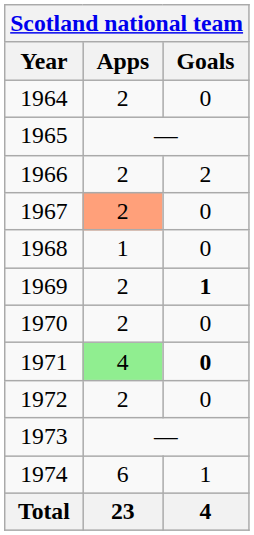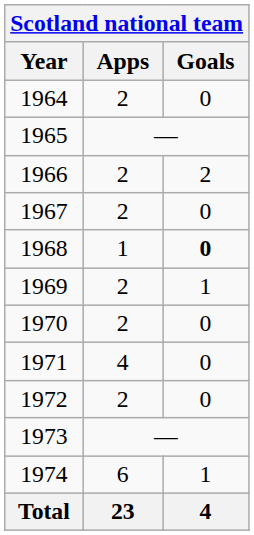(123, 211) lightsalmon background -> (123, 211) no background
(206, 248) normal -> (206, 248) bold
(206, 286) bold -> (206, 286) normal
(123, 361) lightgreen background -> (123, 361) no background
(206, 361) bold -> (206, 361) normal
